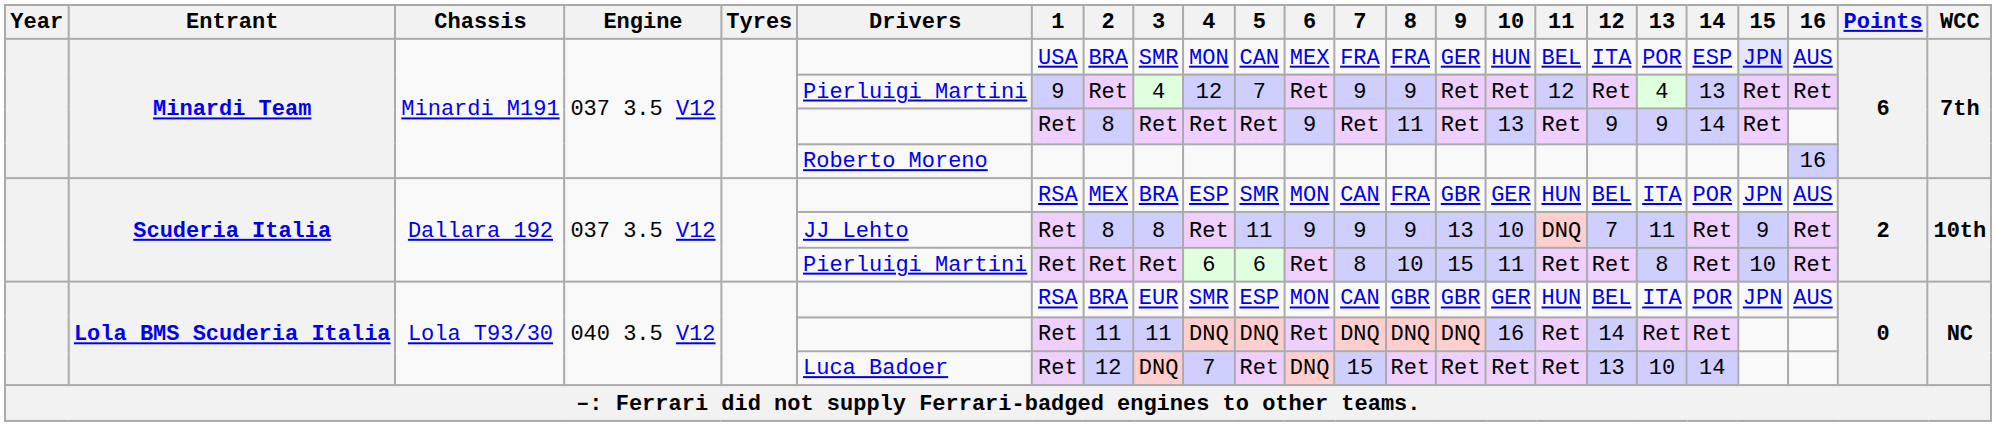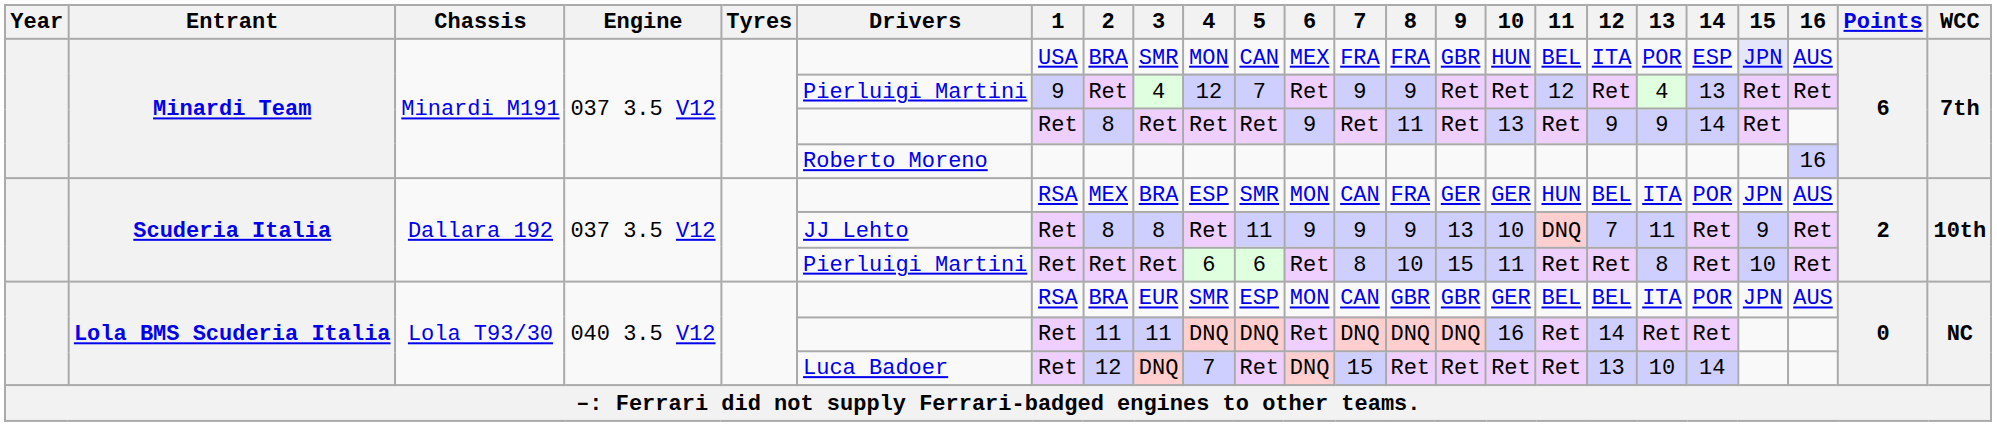(1461, 57) GER -> (1461, 57) GBR
(1461, 196) GBR -> (1461, 196) GER
(1561, 299) HUN -> (1561, 299) BEL
